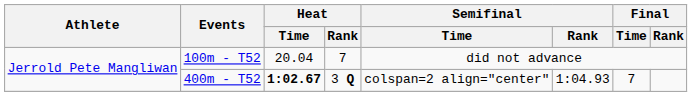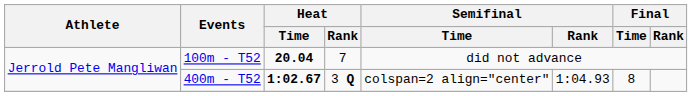(294, 58) normal -> (294, 58) bold
(631, 80) 7 -> (631, 80) 8
